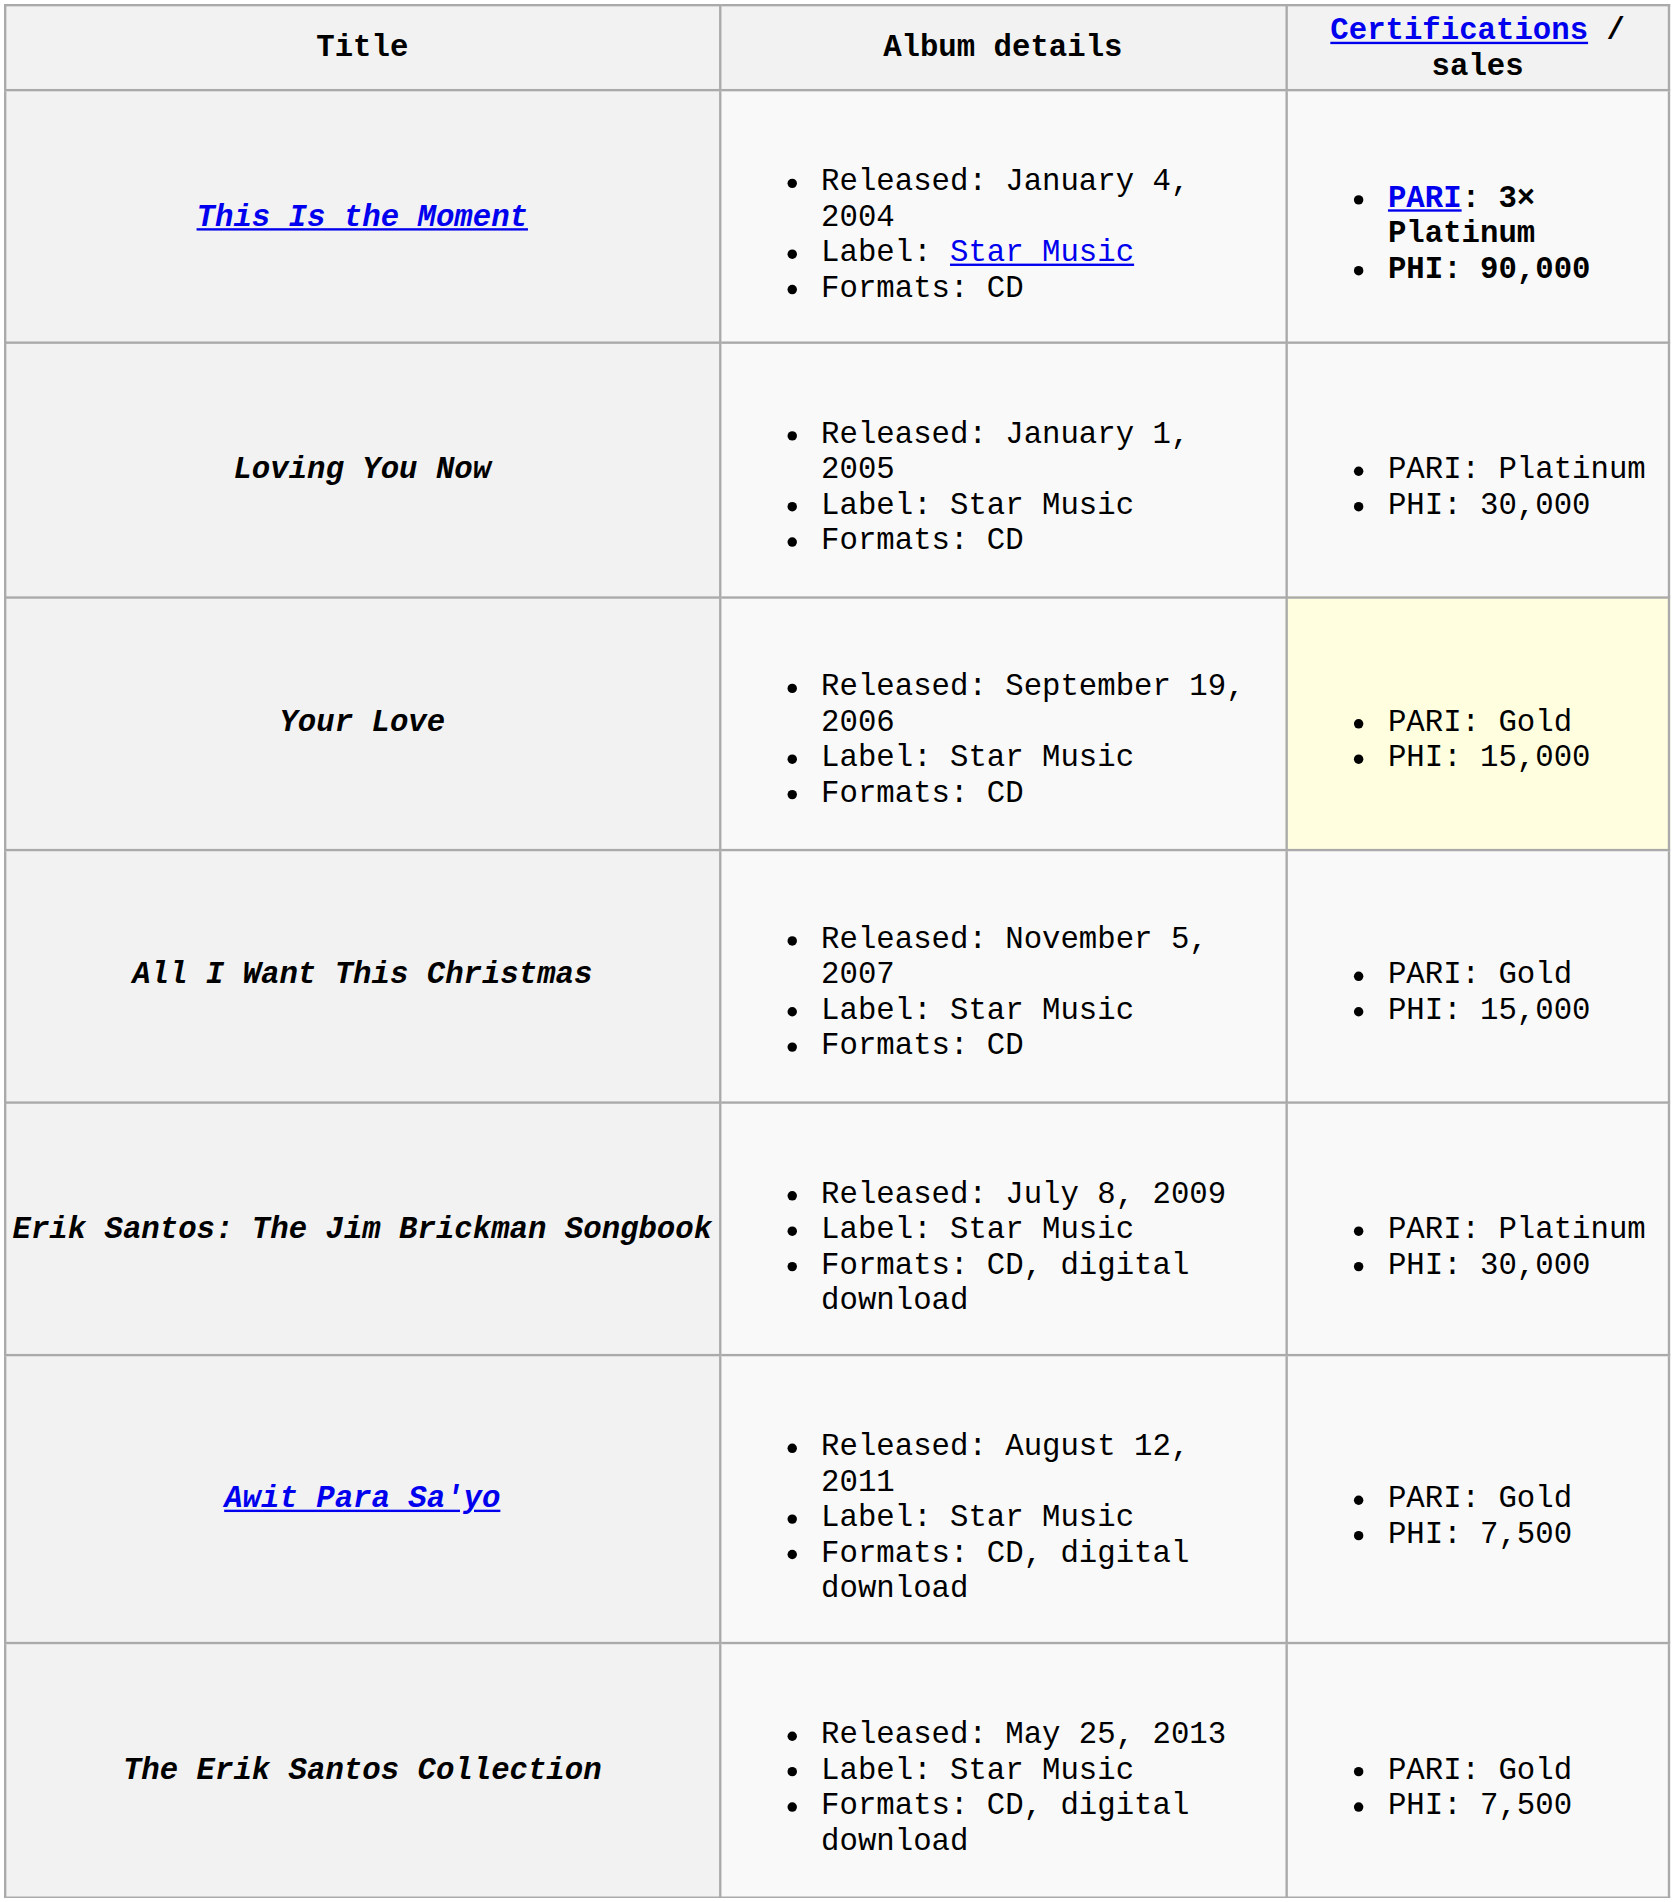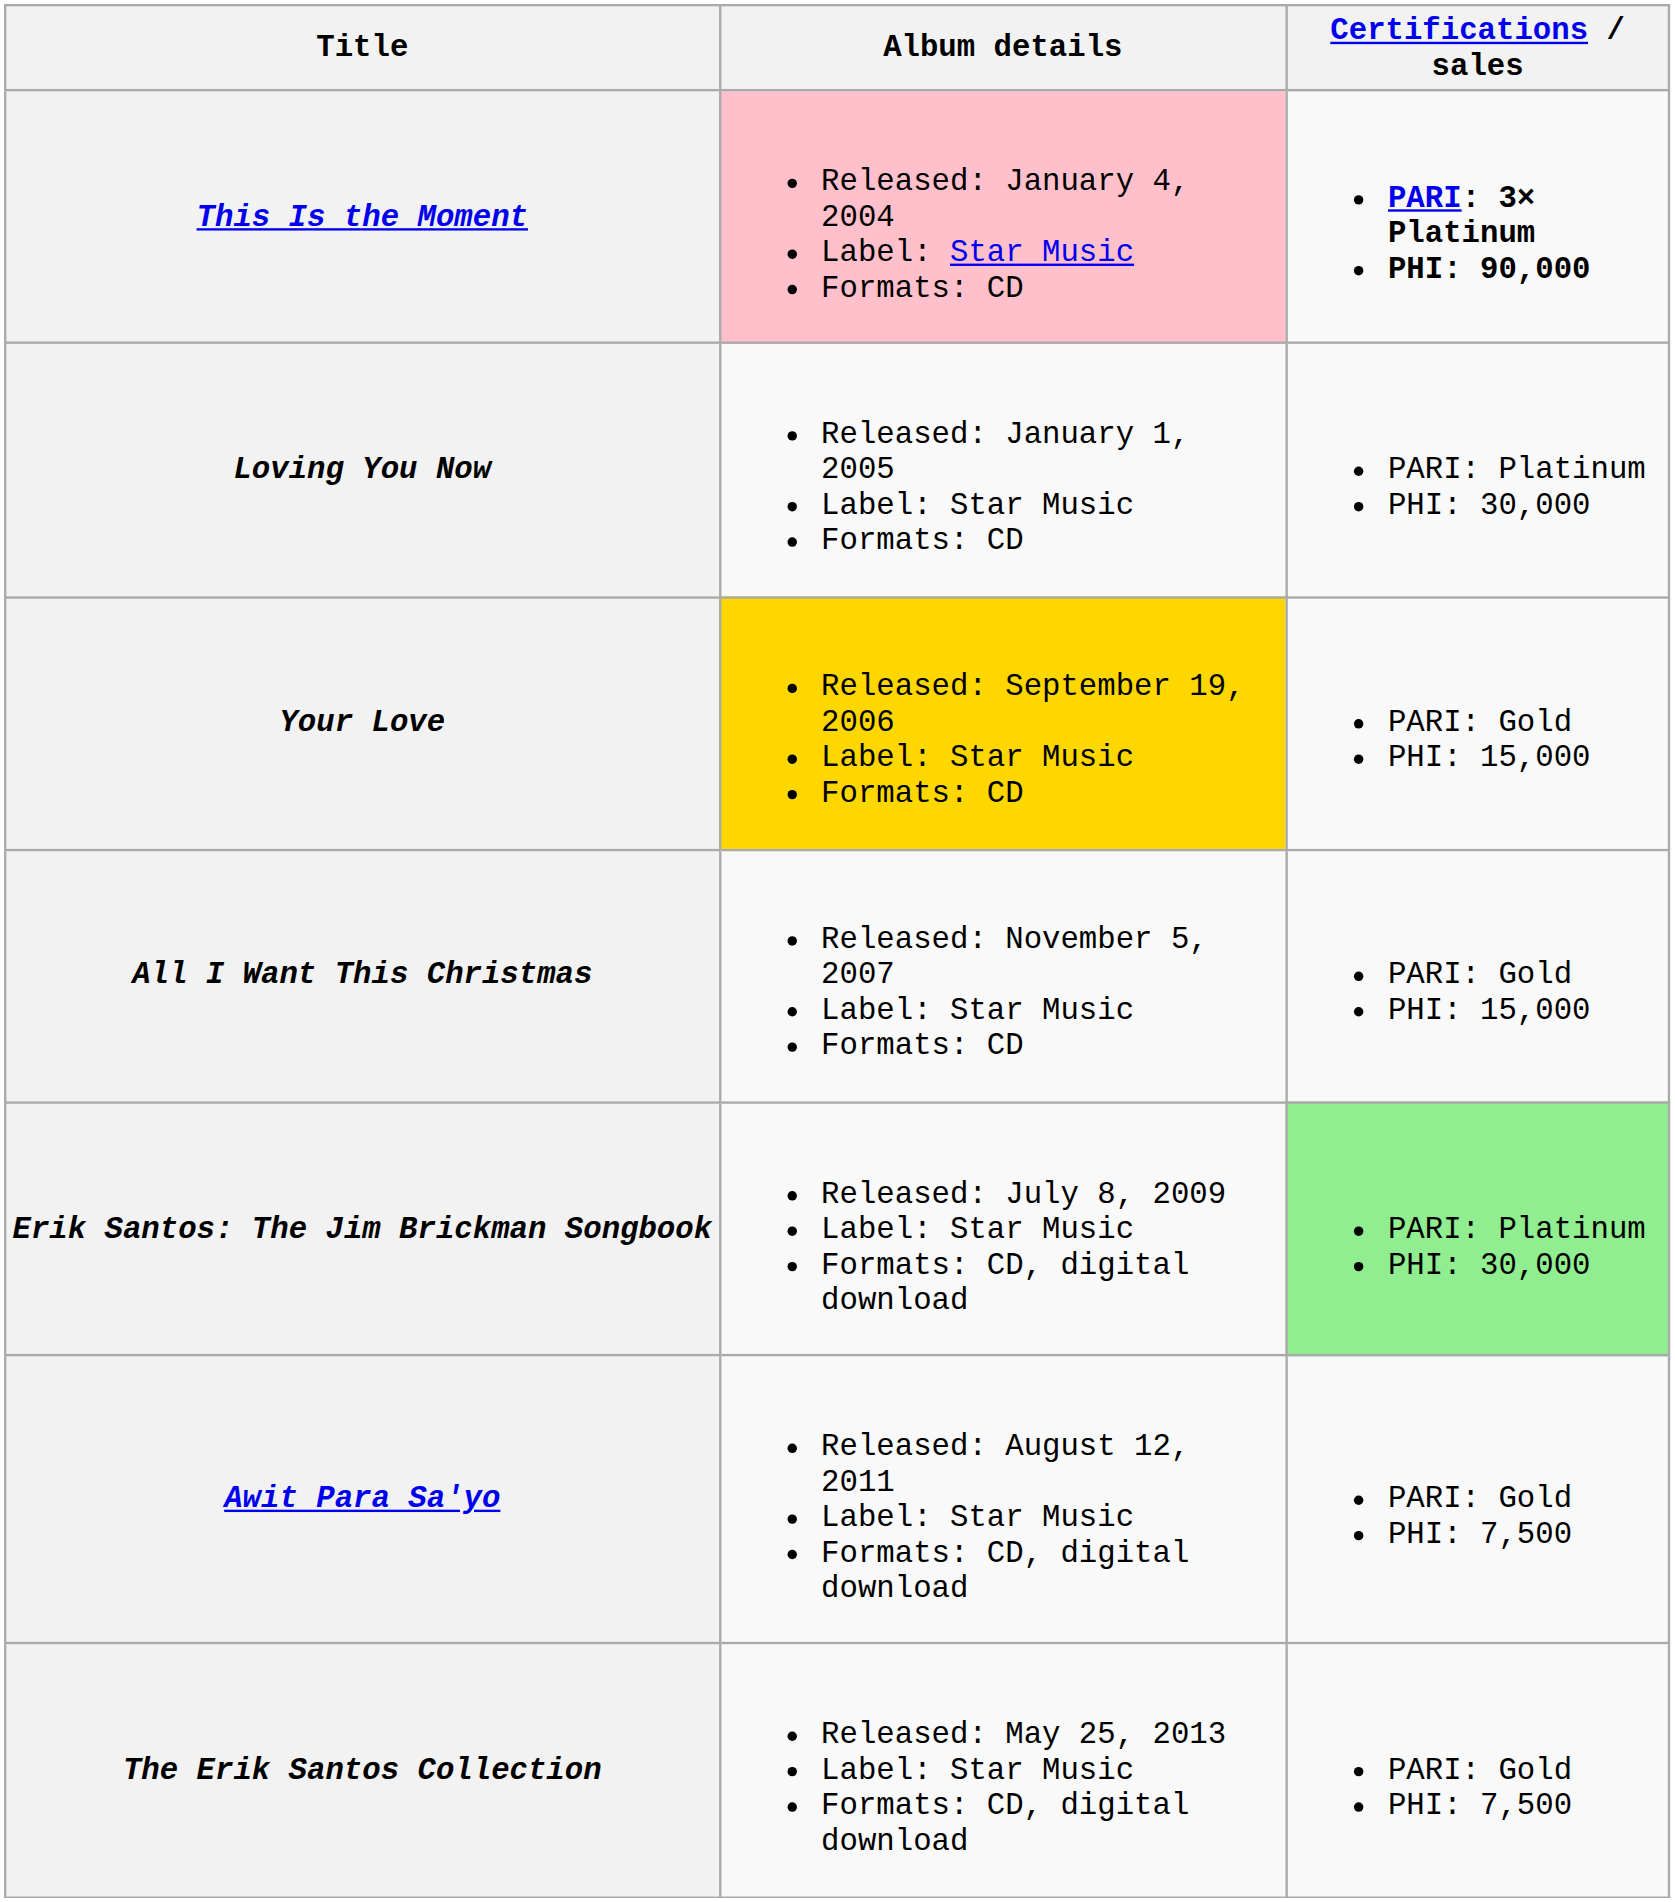(1003, 235) no background -> (1003, 235) pink background
(1003, 741) no background -> (1003, 741) gold background
(1478, 741) lightyellow background -> (1478, 741) no background
(1478, 1247) no background -> (1478, 1247) lightgreen background
